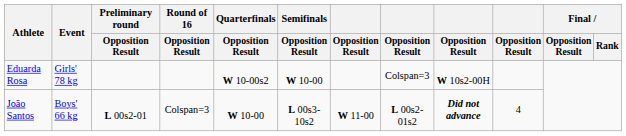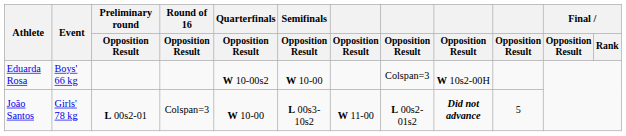(66, 75) Girls' 78 kg -> (66, 75) Boys' 66 kg
(66, 110) Boys' 66 kg -> (66, 110) Girls' 78 kg
(518, 110) 4 -> (518, 110) 5
